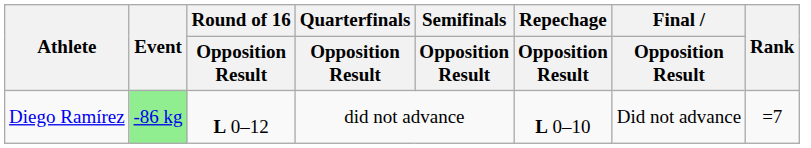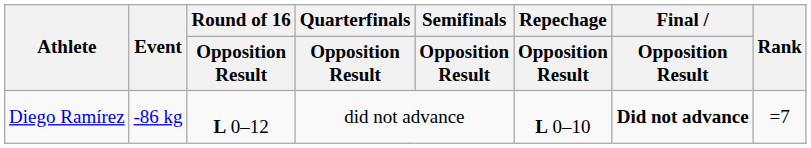(158, 116) lightgreen background -> (158, 116) no background
(679, 116) normal -> (683, 116) bold
